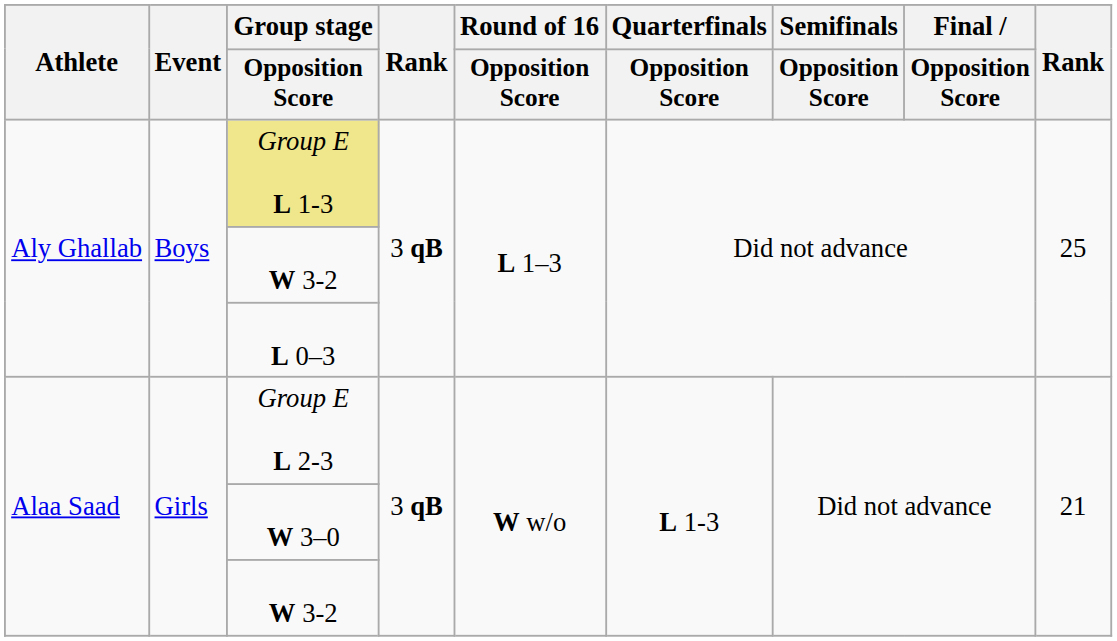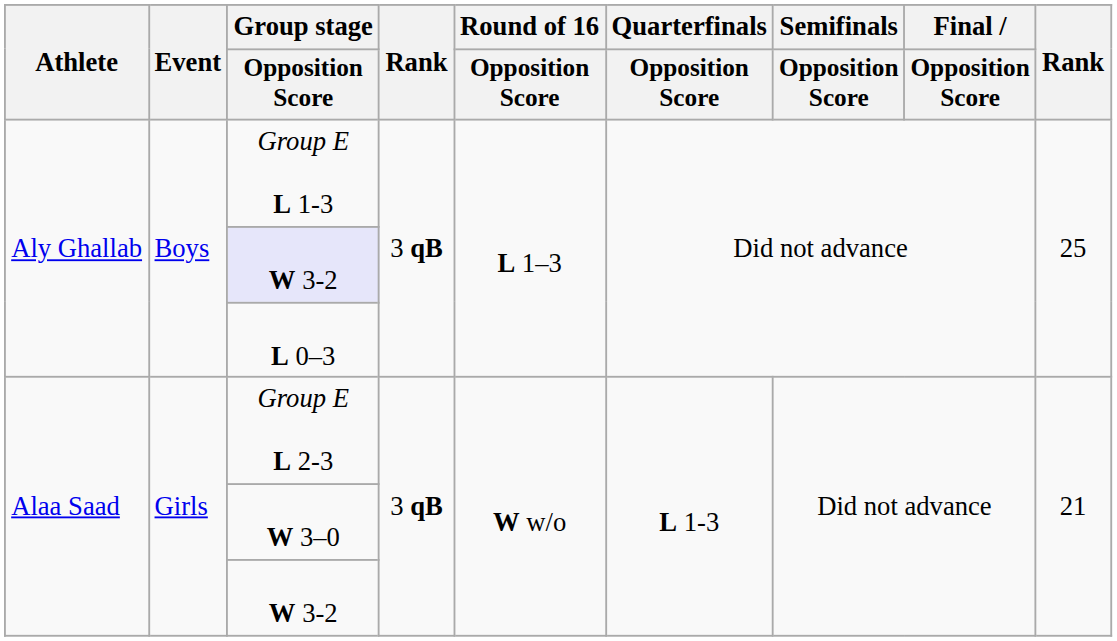(303, 173) khaki background -> (303, 173) no background
(303, 280) no background -> (303, 280) lavender background
